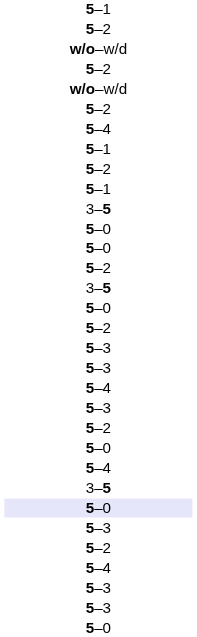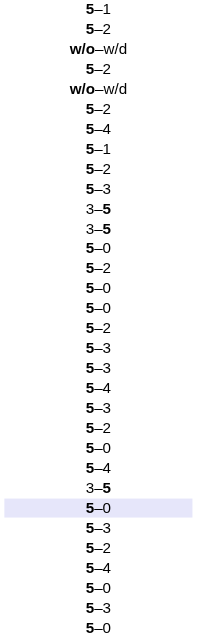(98, 188) 5–1 -> (98, 188) 5–3
(98, 228) 5–0 -> (98, 228) 3–5
(98, 288) 3–5 -> (98, 288) 5–0
(98, 587) 5–3 -> (98, 587) 5–0
